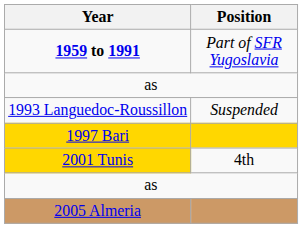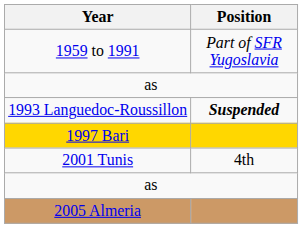(98, 51) bold -> (98, 51) normal
(244, 110) normal -> (244, 110) bold
(98, 160) gold background -> (98, 160) no background
